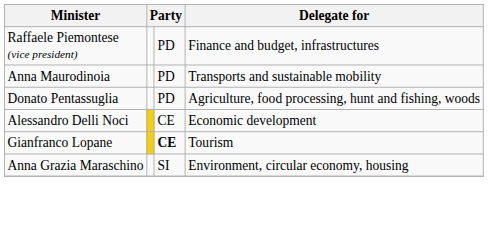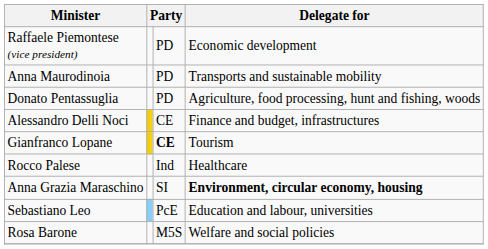(284, 46) Finance and budget, infrastructures -> (253, 46) Economic development
(252, 121) Economic development -> (284, 121) Finance and budget, infrastructures
+ row: (44, 165)
(298, 165) normal -> (306, 187) bold
+ row: (49, 210)
+ row: (42, 232)
